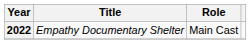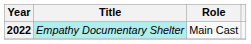(110, 30) no background -> (110, 30) paleturquoise background
